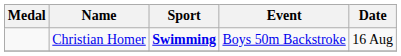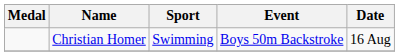(184, 39) bold -> (183, 39) normal
